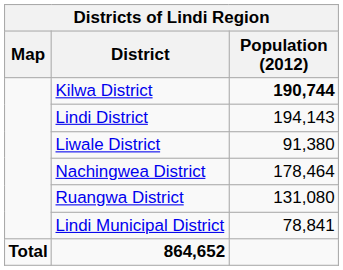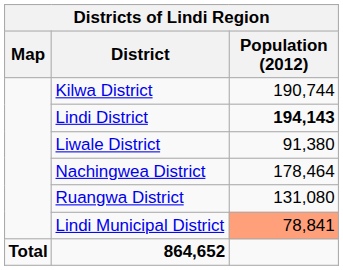(304, 90) bold -> (304, 90) normal
(304, 117) normal -> (304, 117) bold
(309, 225) no background -> (309, 225) lightsalmon background
